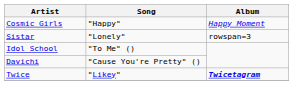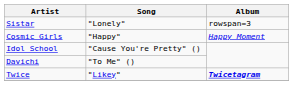rows swapped: (34, 23) <-> (20, 36)
(111, 49) "To Me" () -> (144, 49) "Cause You're Pretty" ()
(144, 62) "Cause You're Pretty" () -> (111, 62) "To Me" ()
